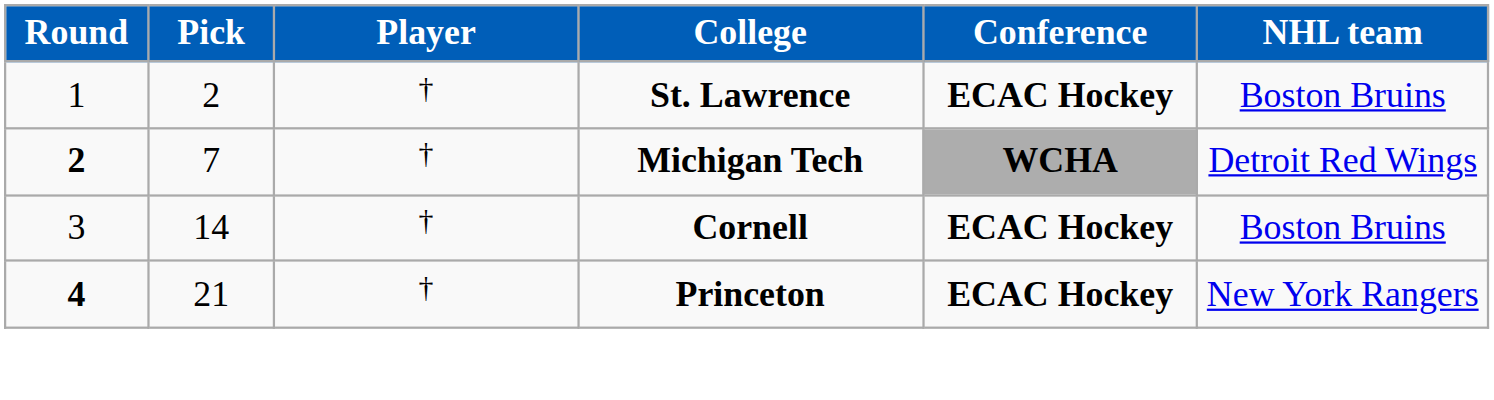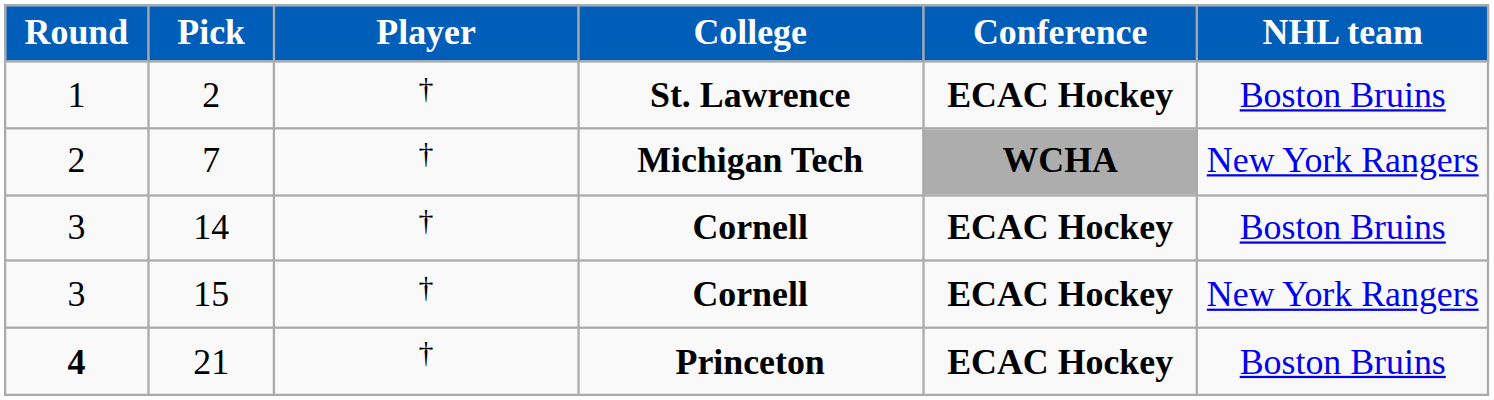(76, 161) bold -> (76, 161) normal
(1343, 161) Detroit Red Wings -> (1343, 161) New York Rangers
+ row: (211, 294)
(1343, 294) New York Rangers -> (1343, 360) Boston Bruins
